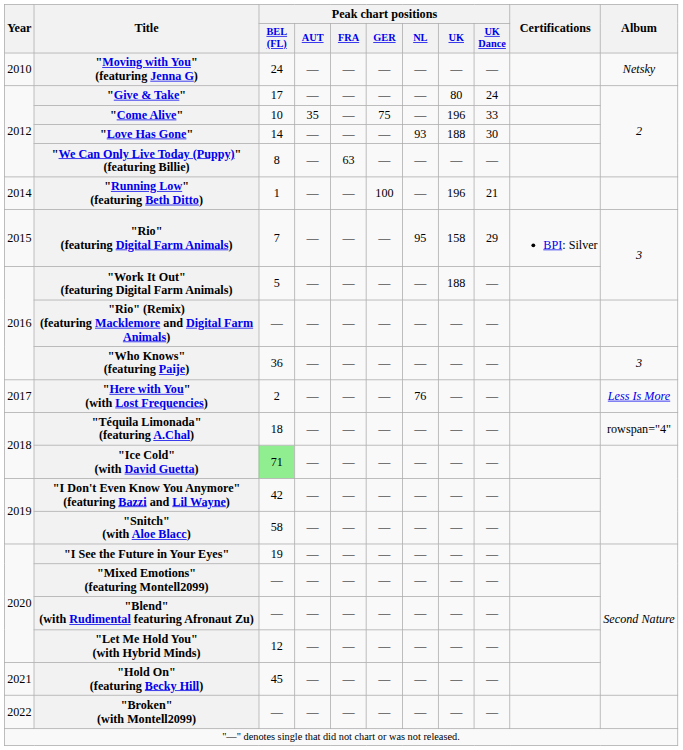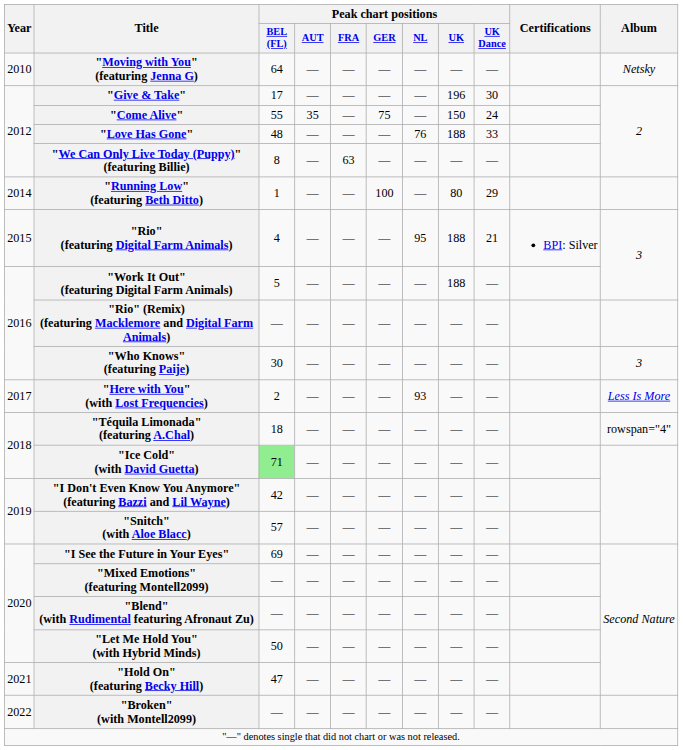(277, 69) 24 -> (277, 69) 64
(456, 95) 80 -> (456, 95) 196
(492, 95) 24 -> (492, 95) 30
(277, 114) 10 -> (277, 114) 55
(456, 114) 196 -> (456, 114) 150
(492, 114) 33 -> (492, 114) 24
(277, 134) 14 -> (277, 134) 48
(420, 134) 93 -> (420, 134) 76
(492, 134) 30 -> (492, 134) 33
(456, 193) 196 -> (456, 193) 80
(492, 193) 21 -> (492, 193) 29
(277, 238) 7 -> (277, 238) 4
(456, 238) 158 -> (456, 238) 188
(492, 238) 29 -> (492, 238) 21
(277, 363) 36 -> (277, 363) 30
(420, 396) 76 -> (420, 396) 93
(277, 527) 58 -> (277, 527) 57
(277, 554) 19 -> (277, 554) 69
(277, 646) 12 -> (277, 646) 50
(277, 679) 45 -> (277, 679) 47
